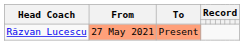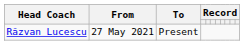(123, 32) lightsalmon background -> (123, 32) no background
(178, 32) lightsalmon background -> (178, 32) no background
